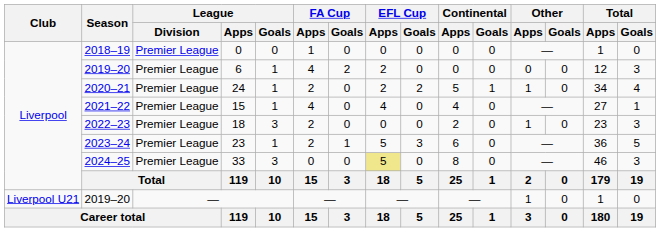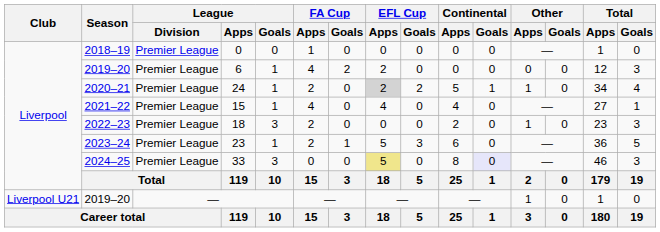(383, 87) no background -> (383, 87) lightgrey background
(492, 161) no background -> (492, 161) lavender background
